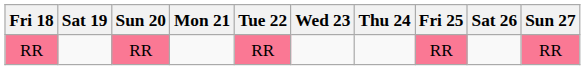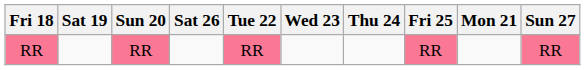columns swapped: (202, 19) <-> (494, 19)
